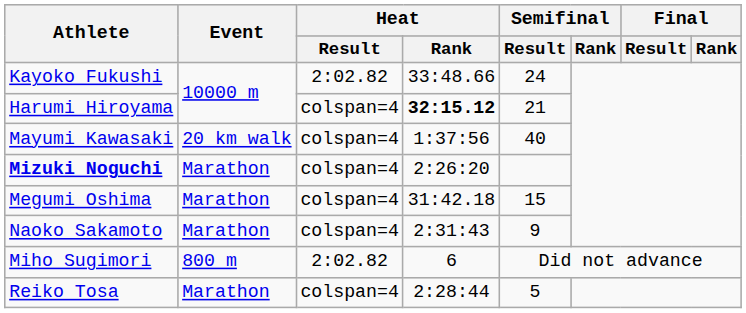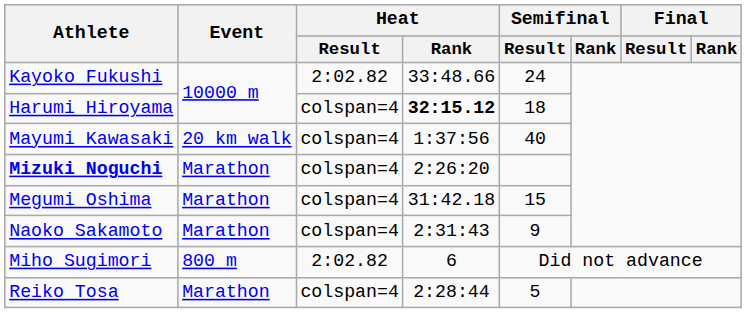(535, 108) 21 -> (535, 108) 18
